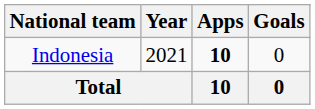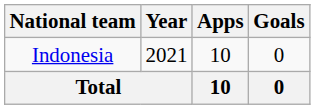(220, 54) bold -> (220, 54) normal
